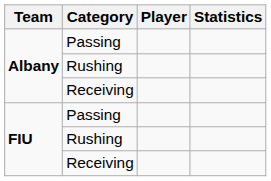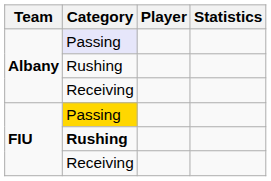(94, 41) no background -> (94, 41) lavender background
(94, 114) no background -> (94, 114) gold background
(94, 138) normal -> (97, 138) bold
